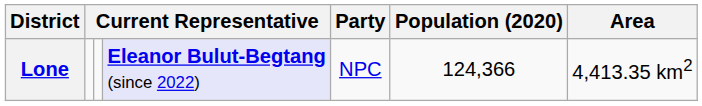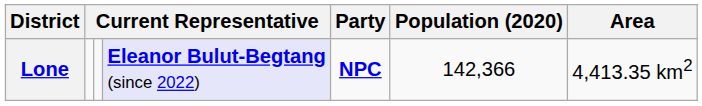(360, 69) normal -> (360, 69) bold
(479, 69) 124,366 -> (479, 69) 142,366
